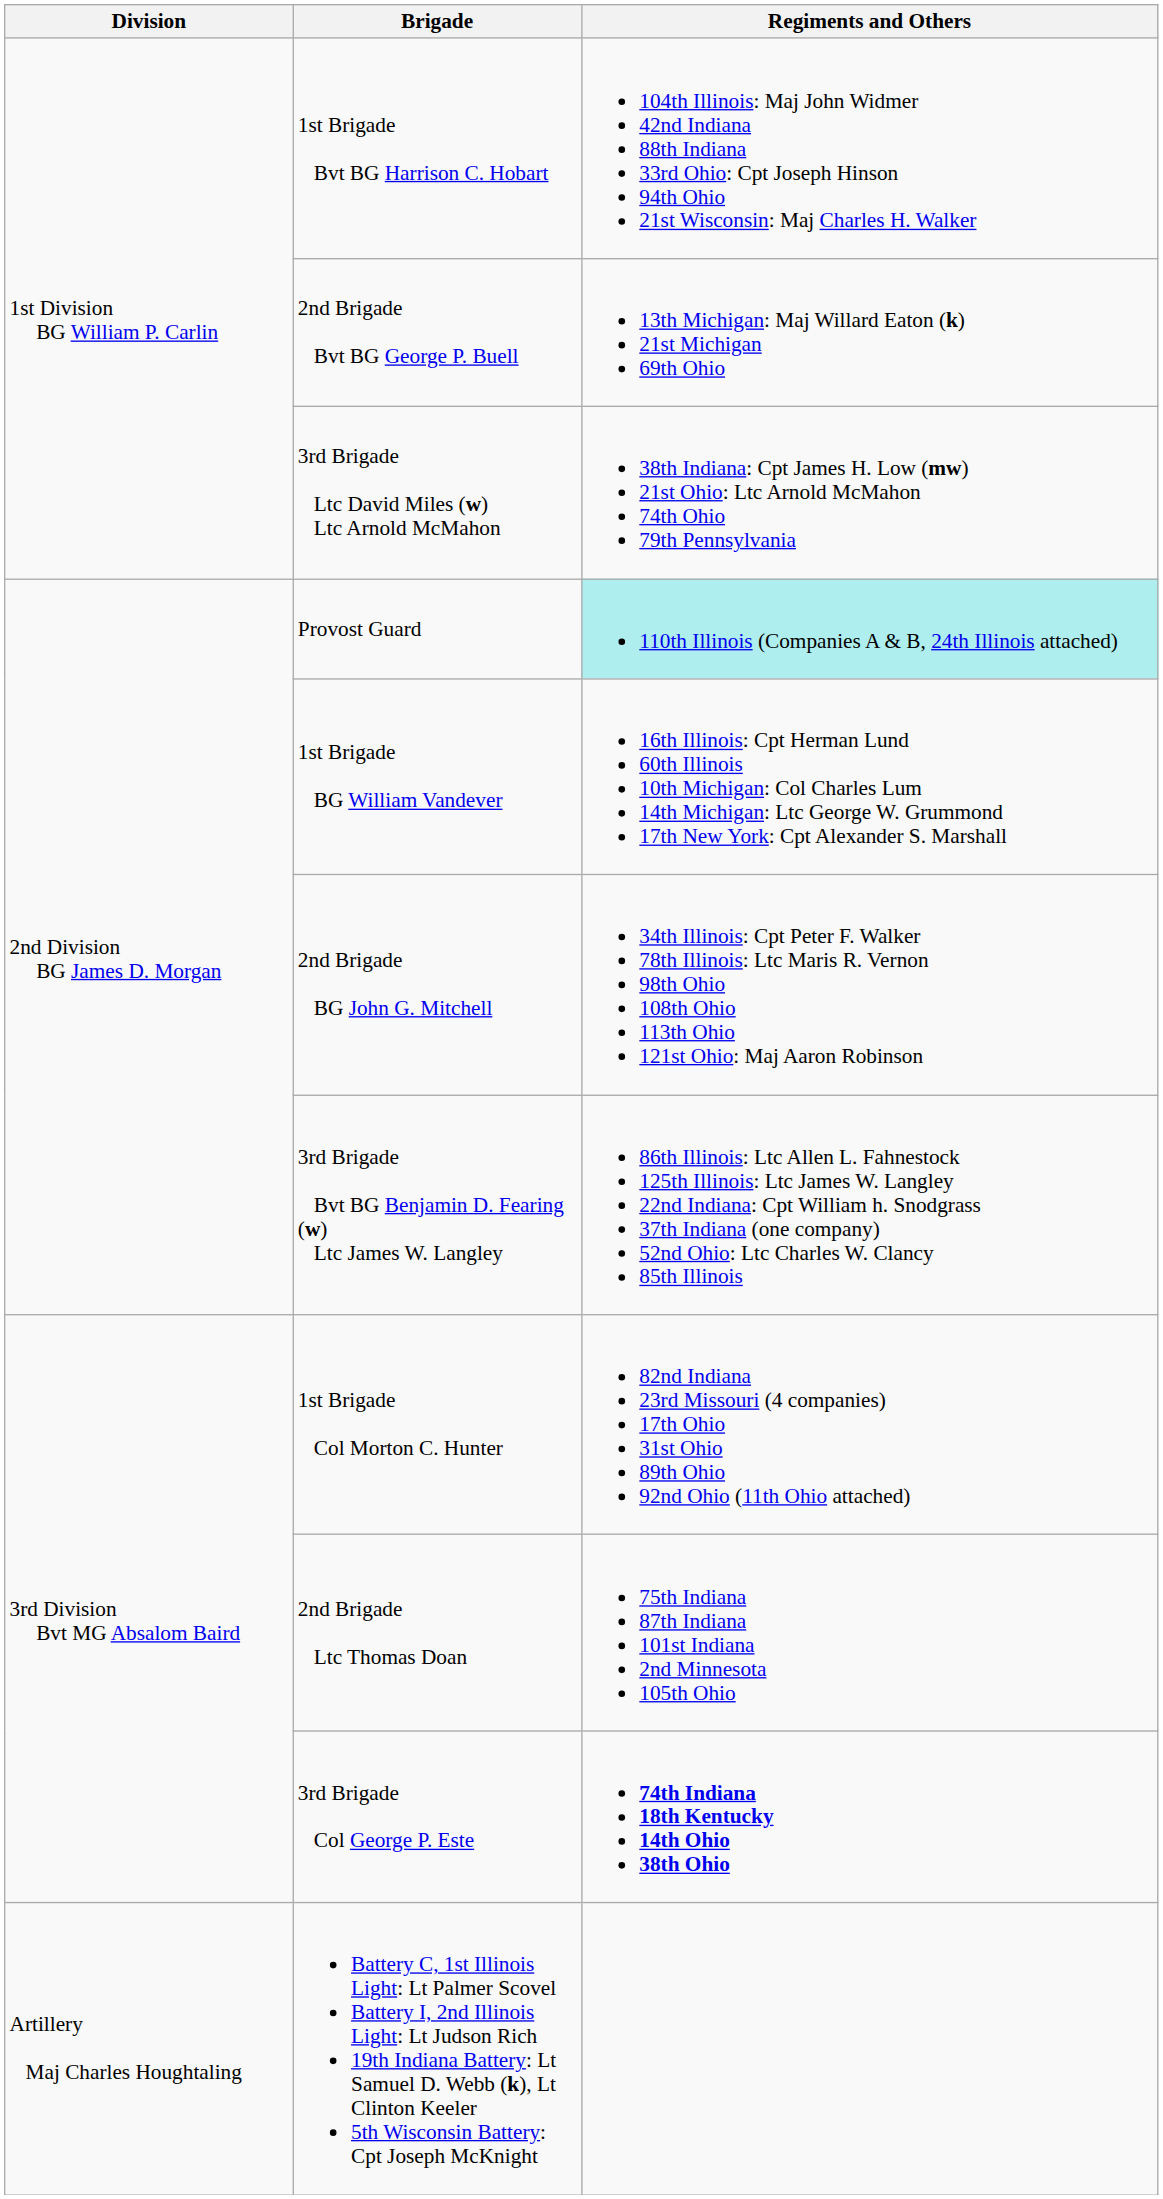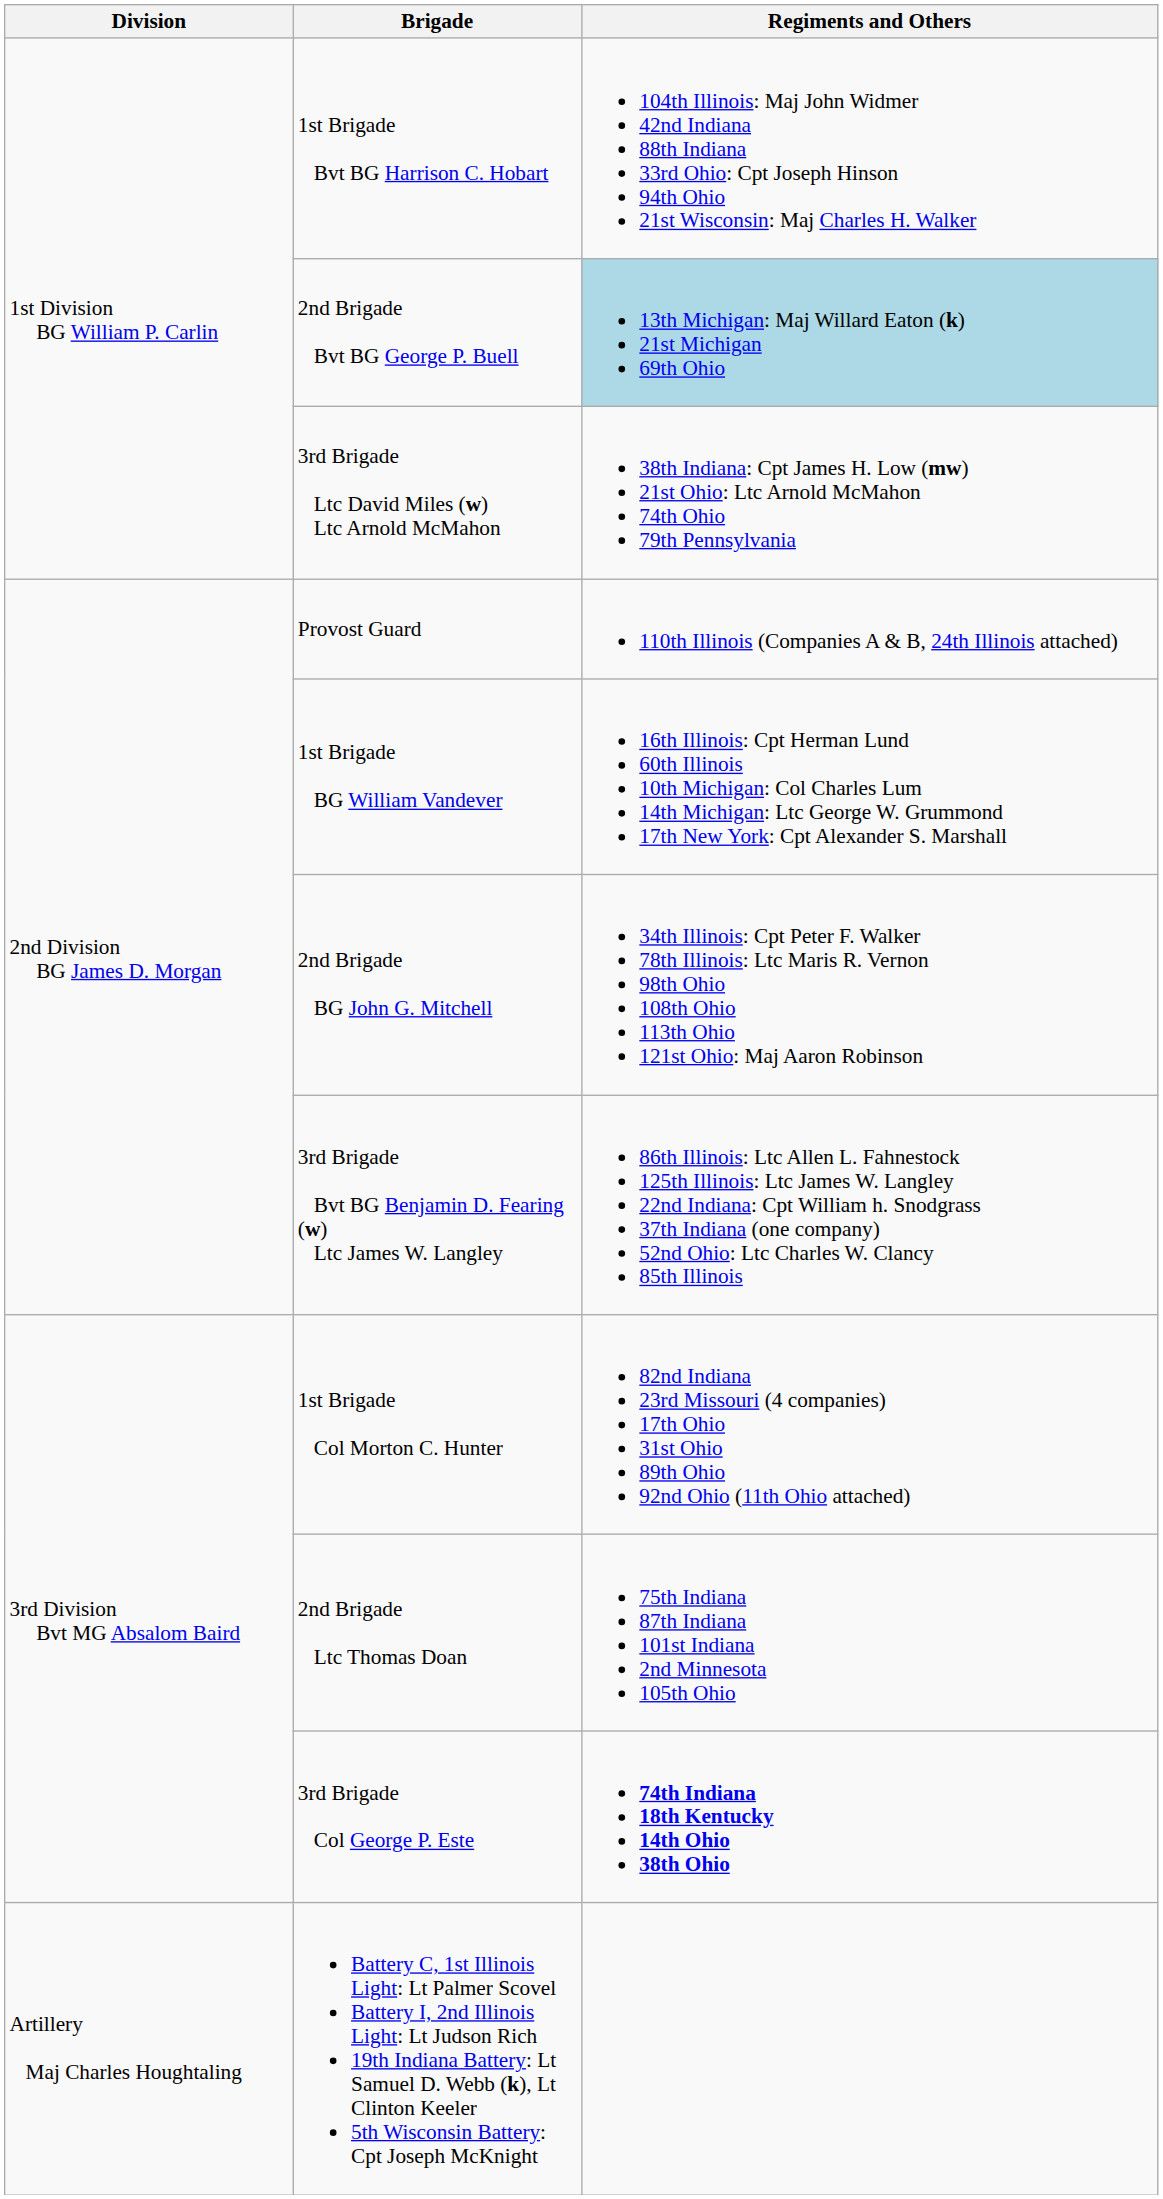(869, 344) no background -> (869, 344) lightblue background
(869, 641) paleturquoise background -> (869, 641) no background
